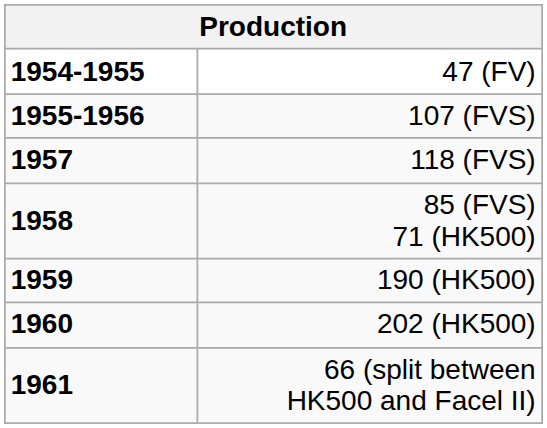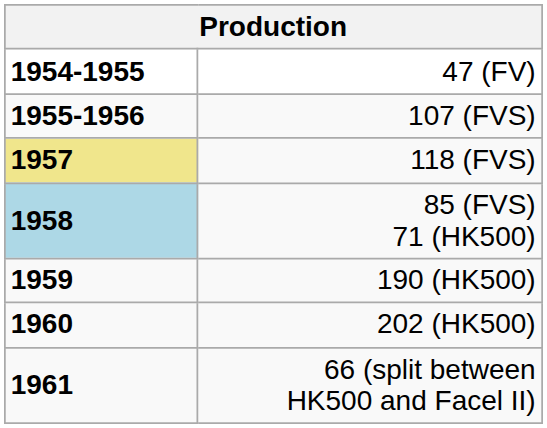(42, 159) no background -> (42, 159) khaki background
(42, 220) no background -> (42, 220) lightblue background
